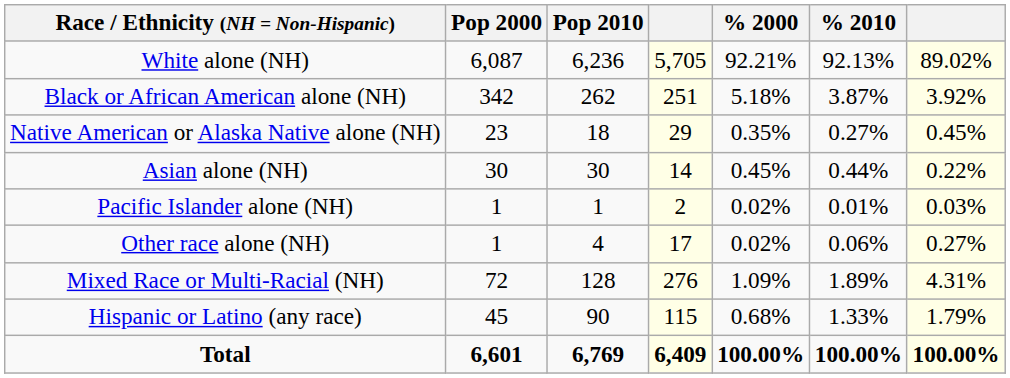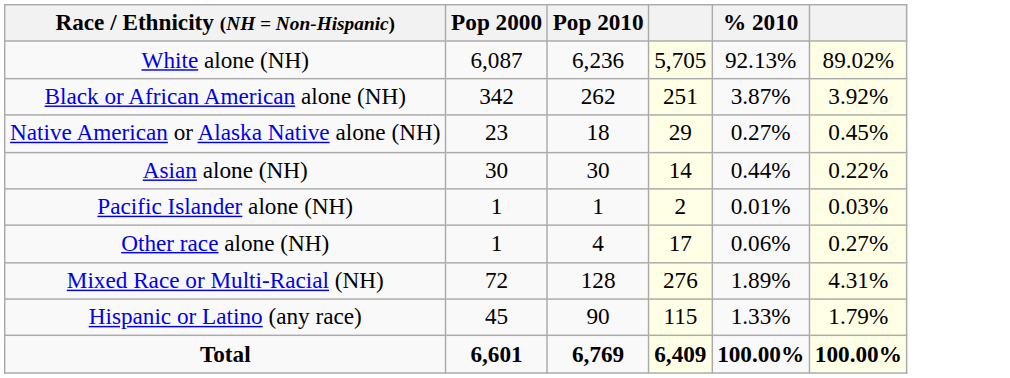- column: (761, 22)
